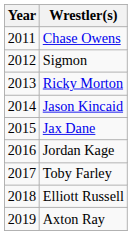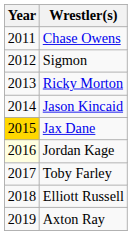(22, 128) no background -> (22, 128) gold background
(22, 151) no background -> (22, 151) lightyellow background
